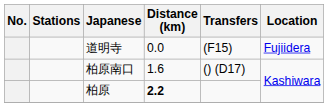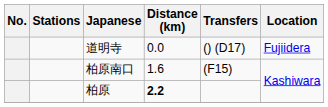(218, 48) (F15) -> (224, 48) () (D17)
(224, 69) () (D17) -> (218, 69) (F15)
